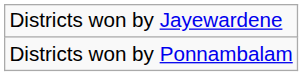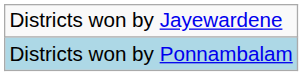(151, 53) no background -> (151, 53) lightblue background
